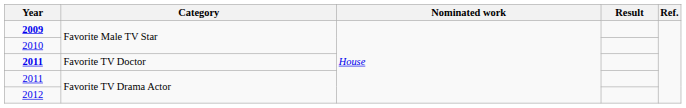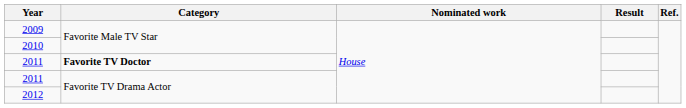(33, 29) bold -> (33, 29) normal
(33, 62) bold -> (33, 62) normal
(105, 62) normal -> (107, 62) bold
